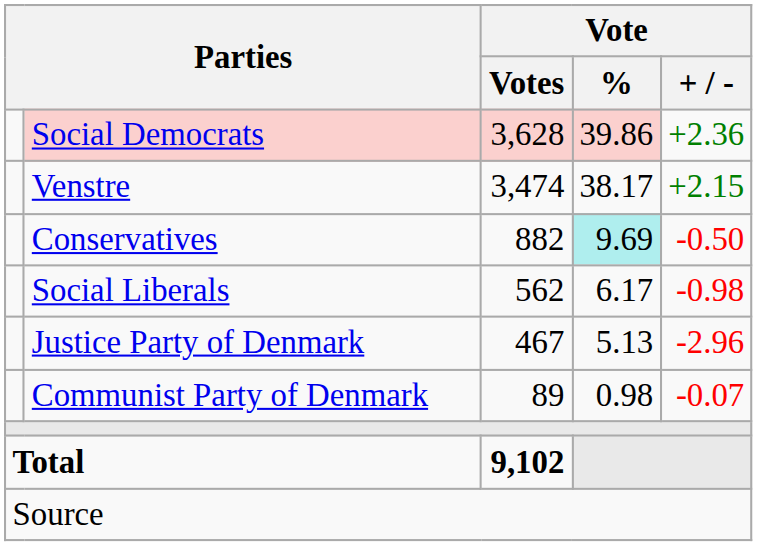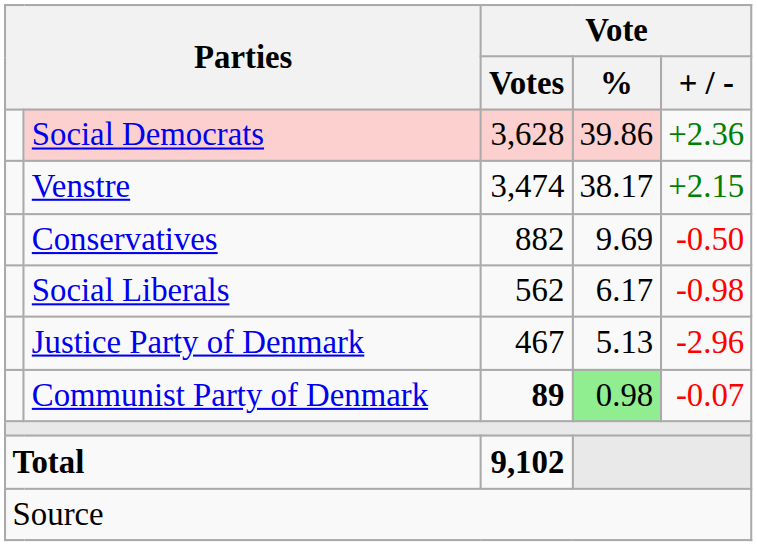(625, 238) paleturquoise background -> (625, 238) no background
(548, 394) normal -> (548, 394) bold
(625, 394) no background -> (625, 394) lightgreen background
